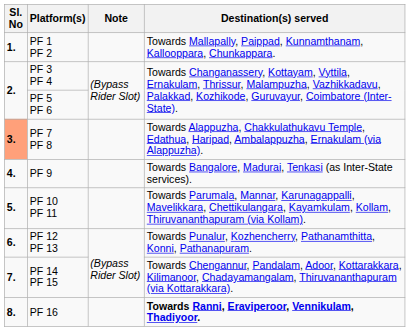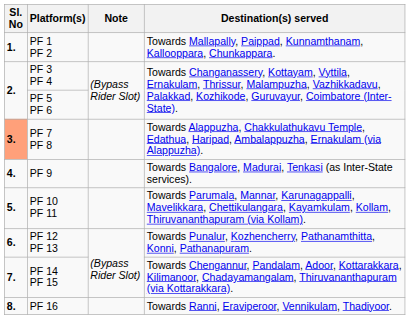(250, 312) bold -> (269, 306) normal
